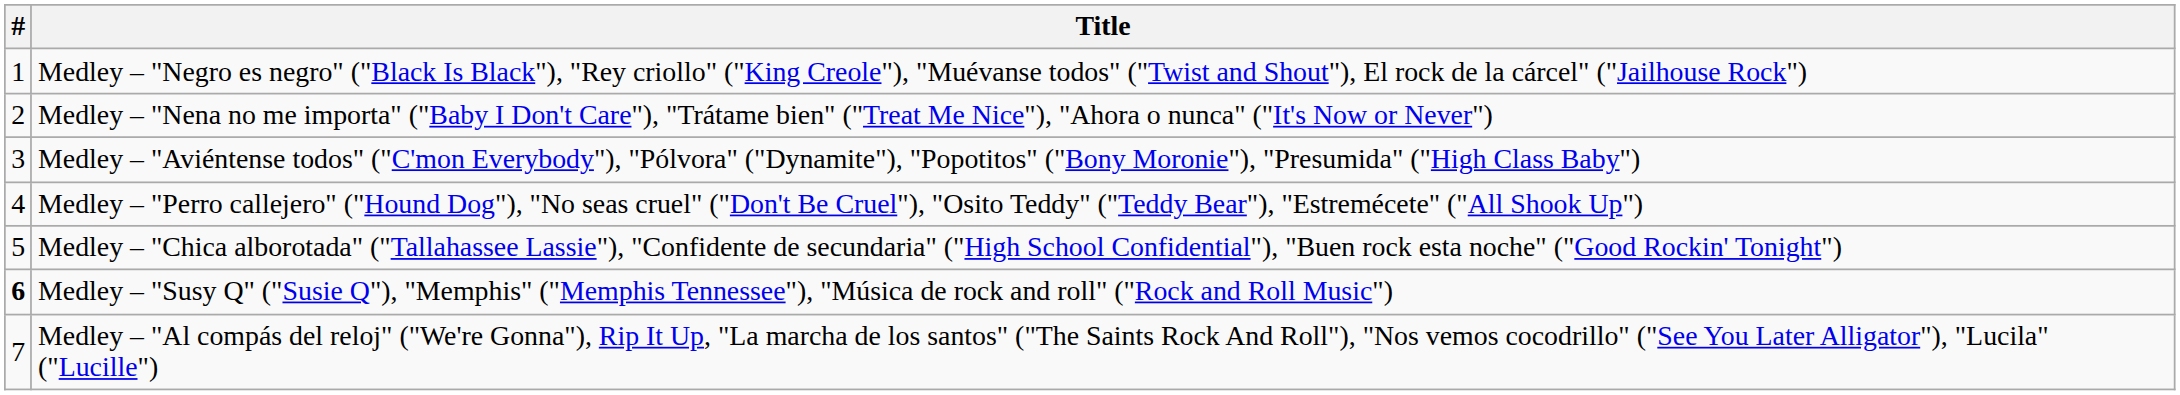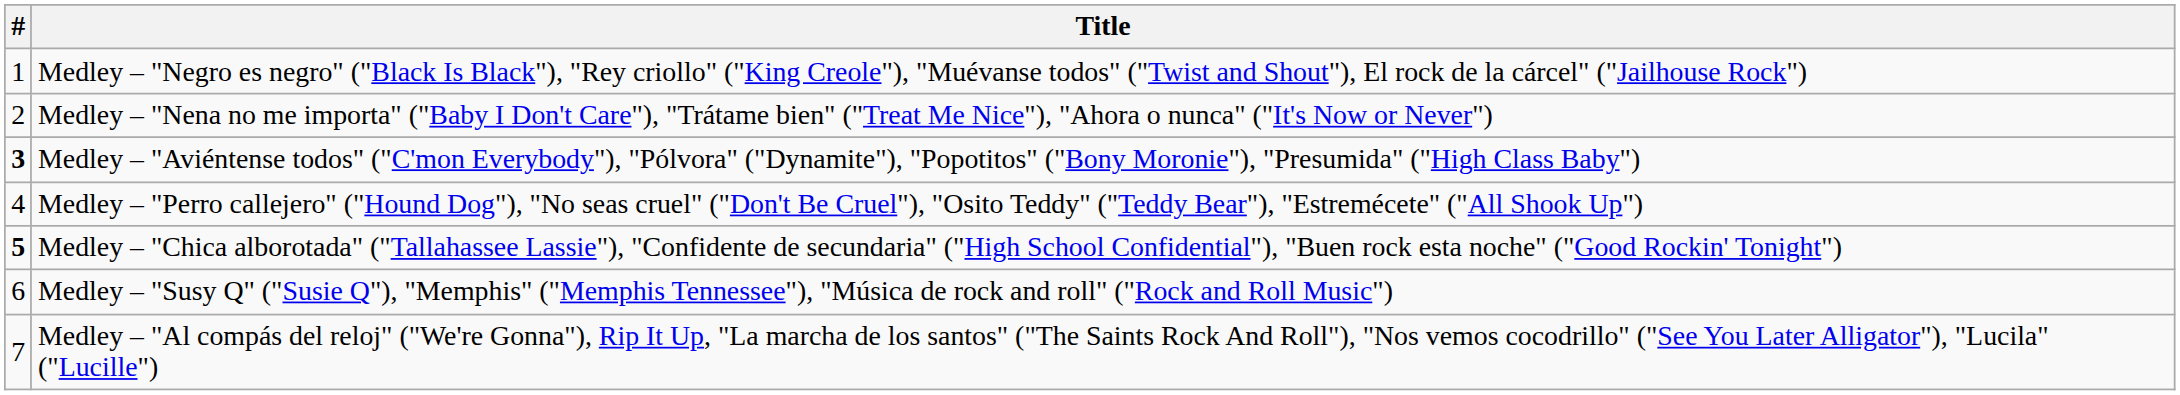(18, 159) normal -> (18, 159) bold
(18, 247) normal -> (18, 247) bold
(18, 291) bold -> (18, 291) normal
